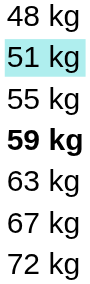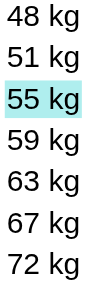(43, 57) paleturquoise background -> (43, 57) no background
(43, 98) no background -> (43, 98) paleturquoise background
(45, 140) bold -> (43, 140) normal
